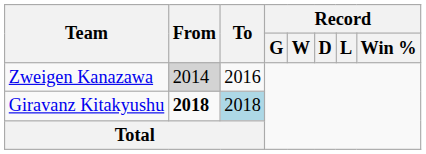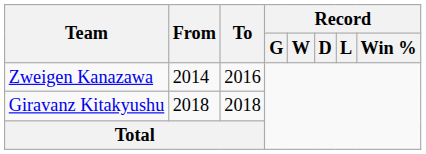(191, 76) lightgrey background -> (191, 76) no background
(191, 105) bold -> (191, 105) normal
(243, 105) lightblue background -> (243, 105) no background
